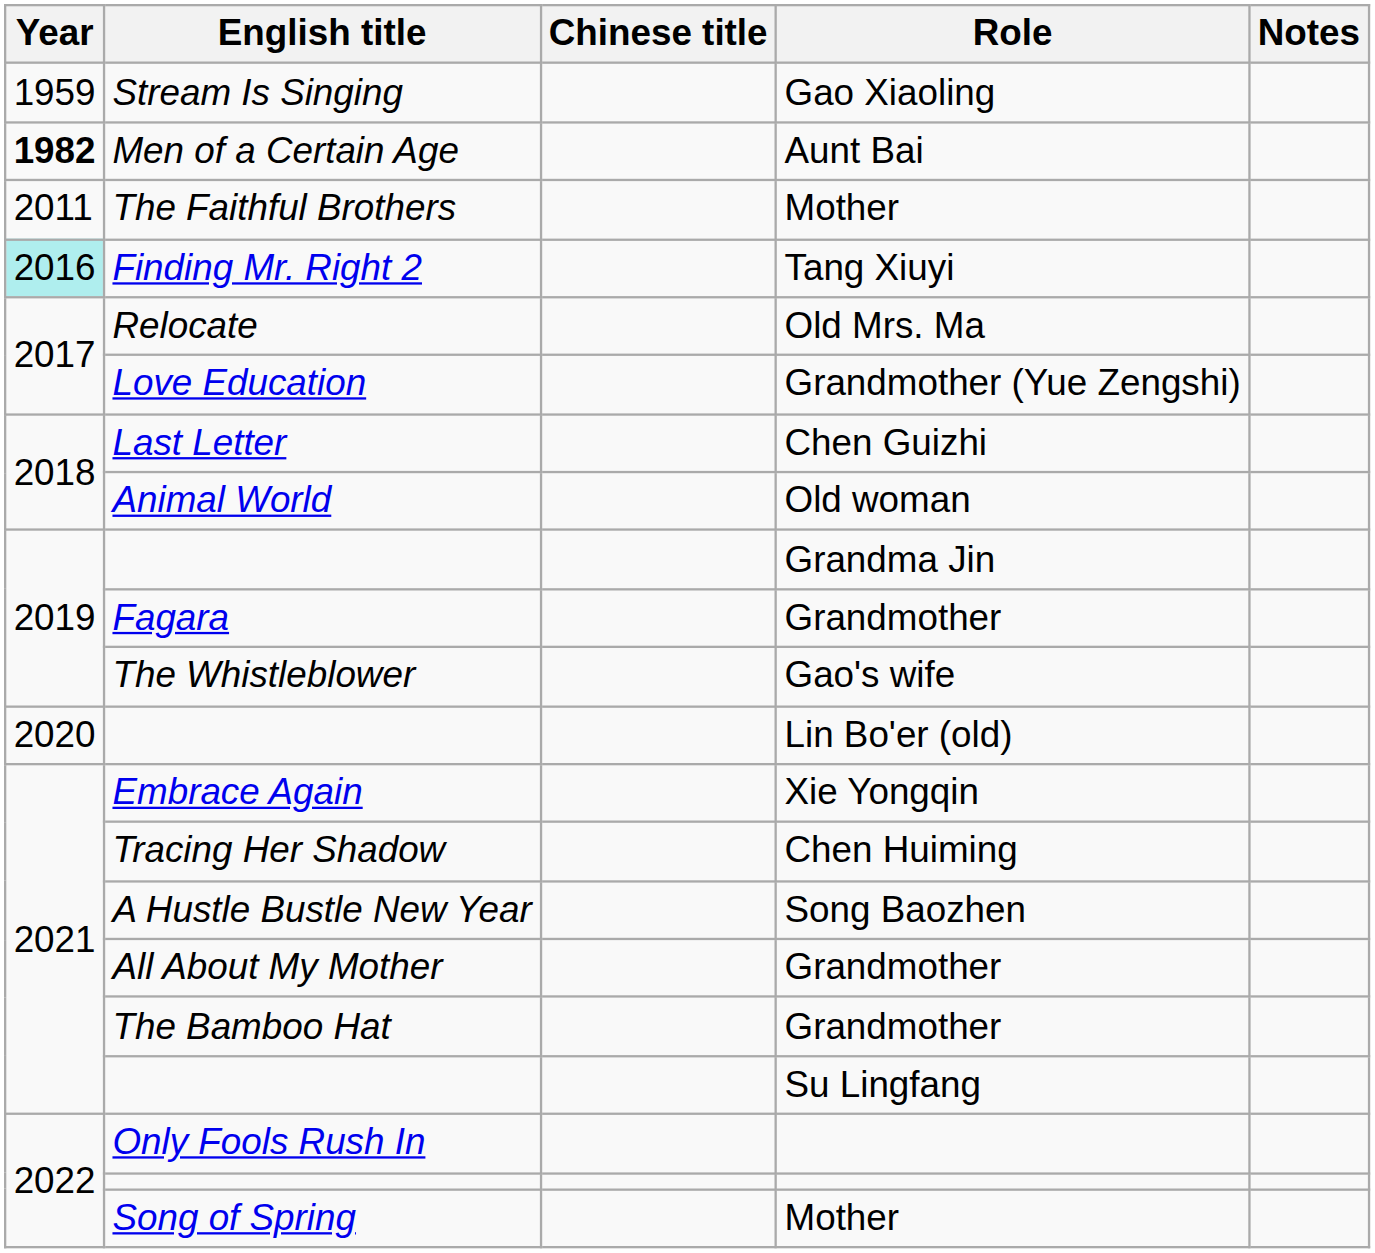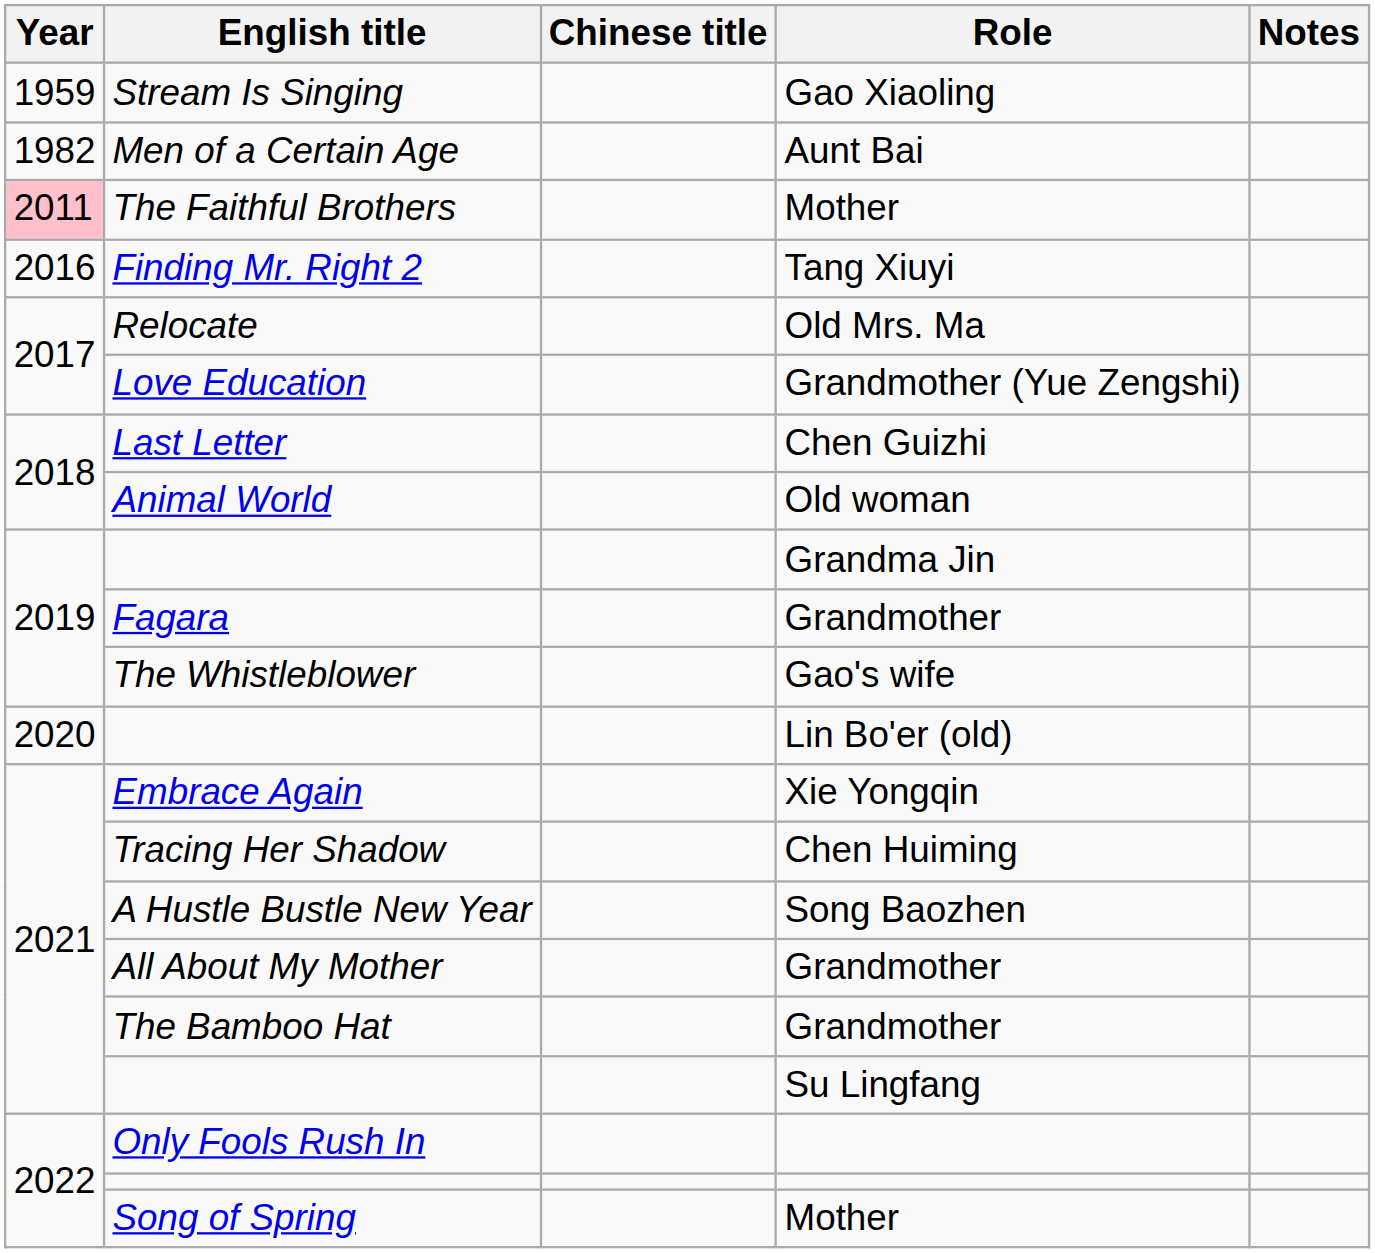(55, 150) bold -> (55, 150) normal
(53, 208) no background -> (53, 208) pink background
(55, 267) paleturquoise background -> (55, 267) no background
